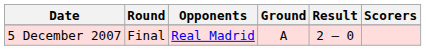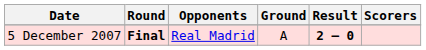(146, 35) normal -> (146, 35) bold
(335, 35) normal -> (335, 35) bold
